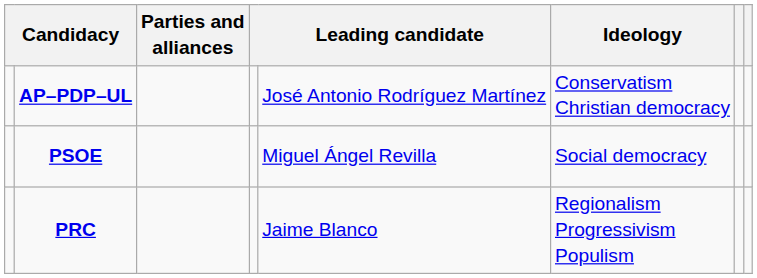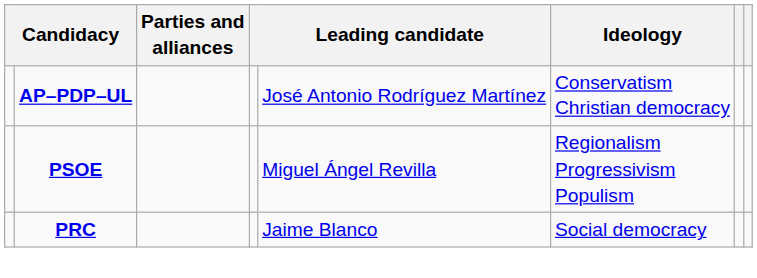(631, 156) Social democracy -> (615, 169) Regionalism Progressivism Populism
(615, 230) Regionalism Progressivism Populism -> (631, 230) Social democracy
